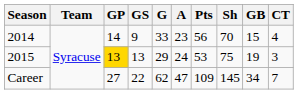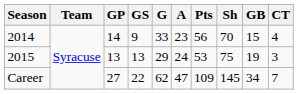(113, 57) gold background -> (113, 57) no background
